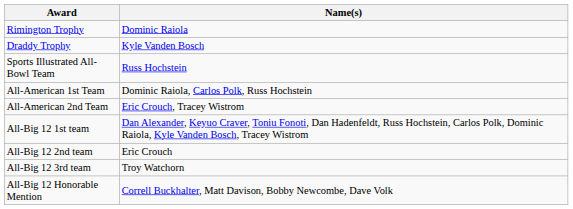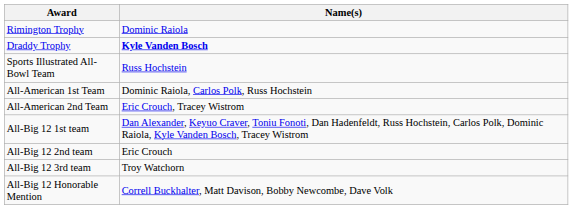(163, 45) normal -> (165, 45) bold
